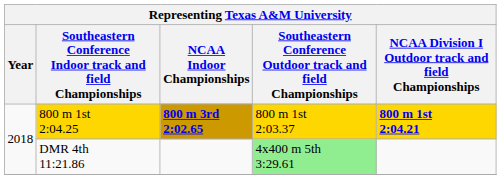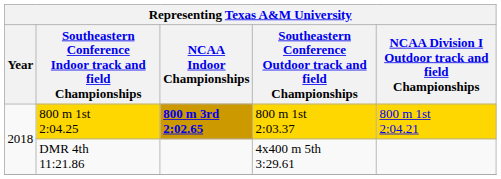(406, 121) bold -> (405, 121) normal
(288, 156) lightgreen background -> (288, 156) no background
